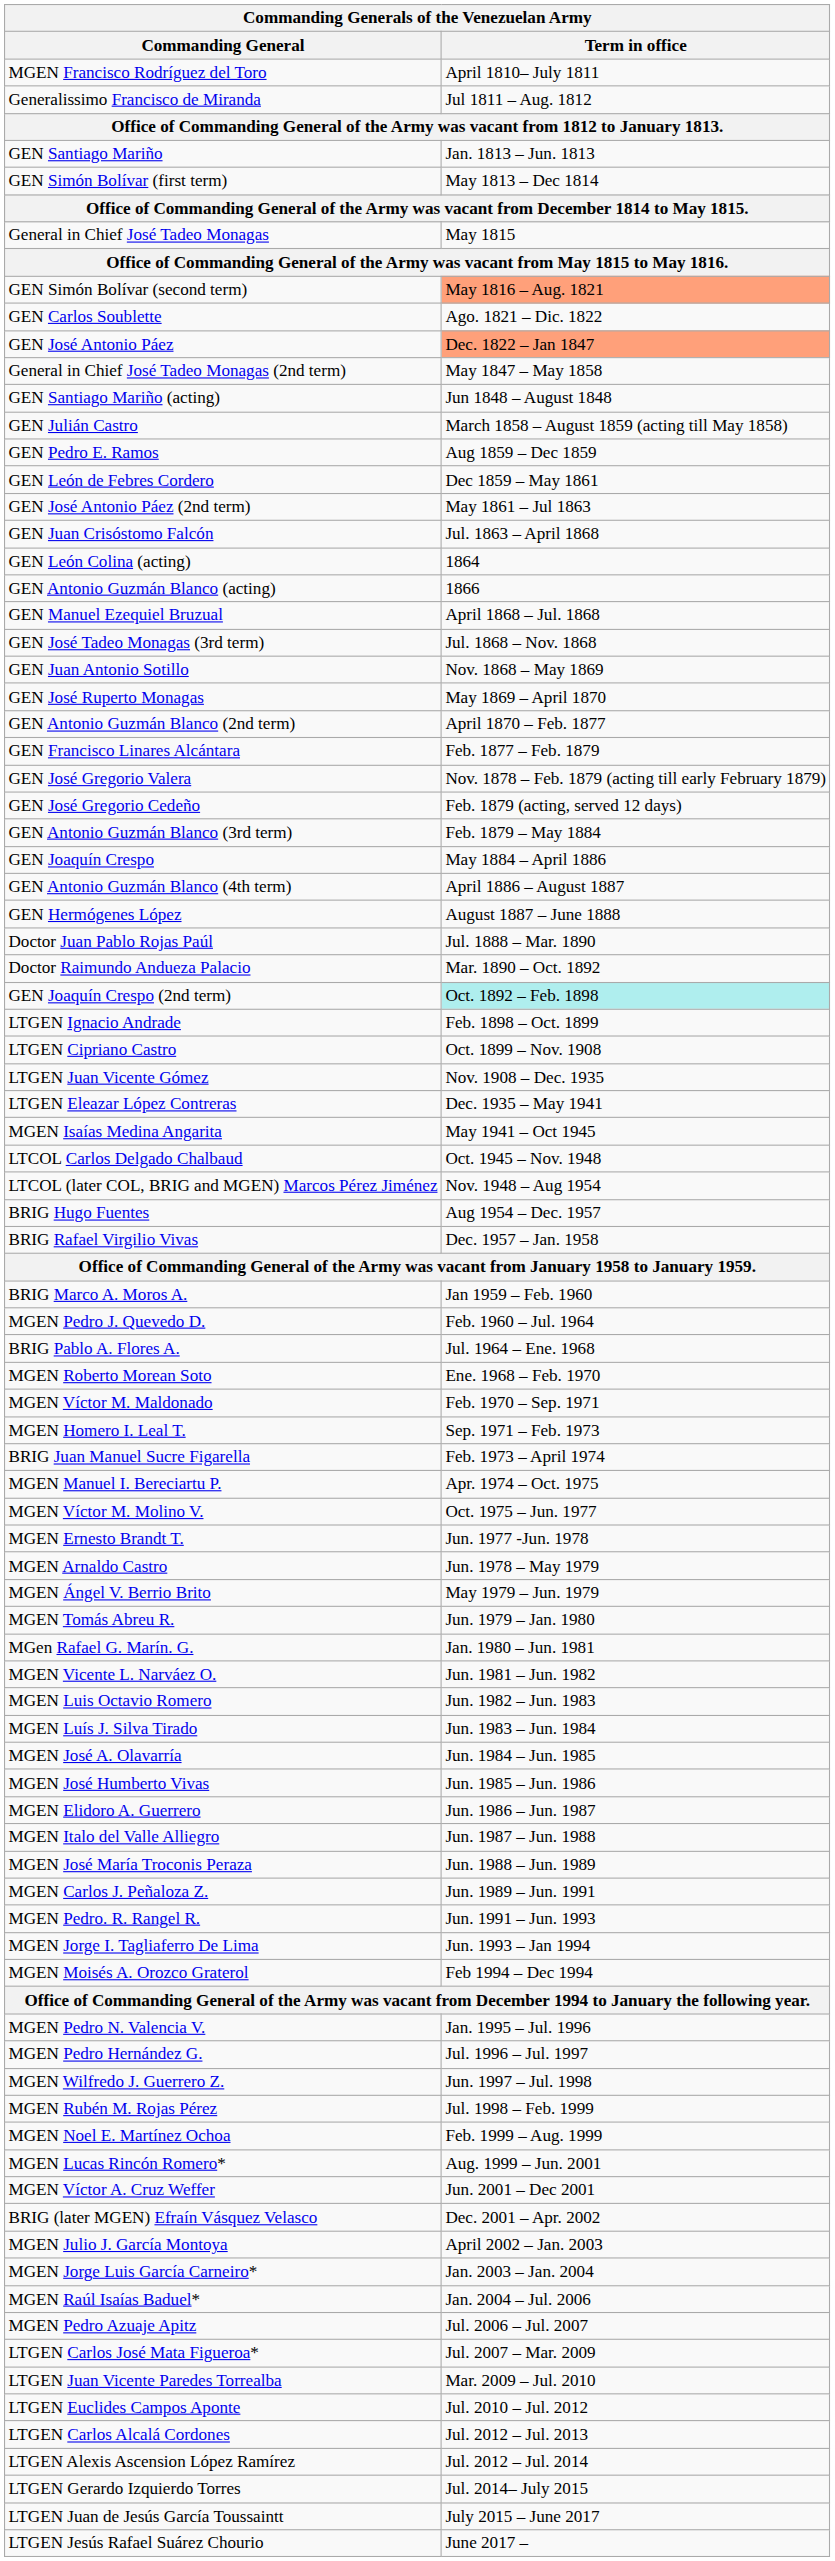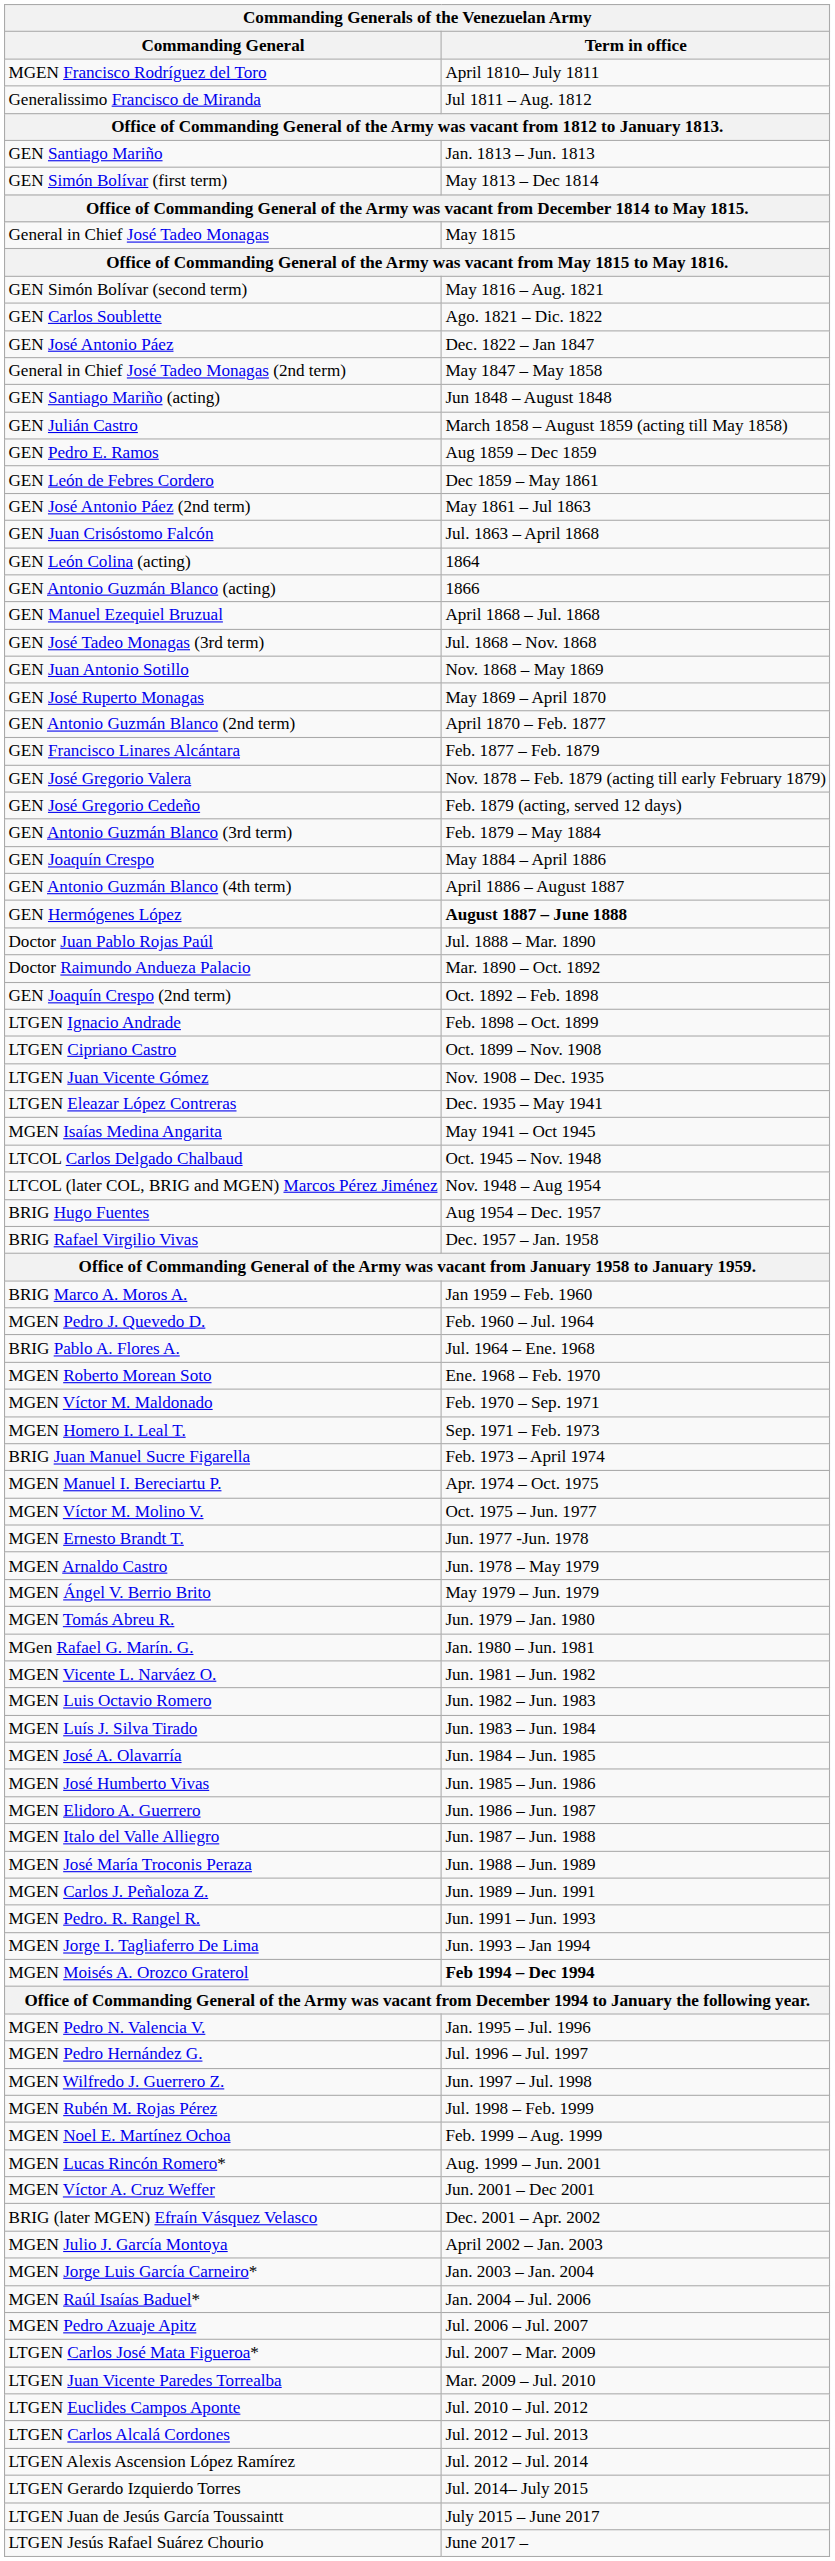(525, 289) lightsalmon background -> (525, 289) no background
(520, 343) lightsalmon background -> (520, 343) no background
(533, 914) normal -> (536, 914) bold
(522, 995) paleturquoise background -> (522, 995) no background
(519, 1972) normal -> (520, 1972) bold
